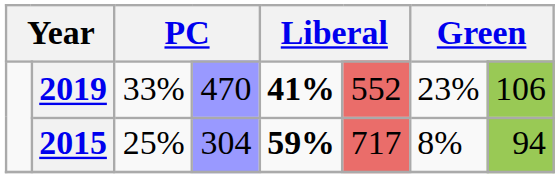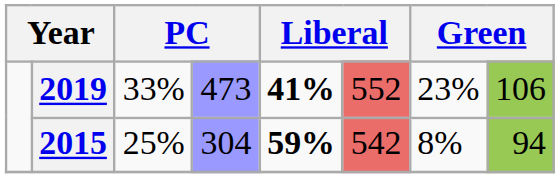(226, 88) 470 -> (226, 88) 473
(376, 144) 717 -> (376, 144) 542
